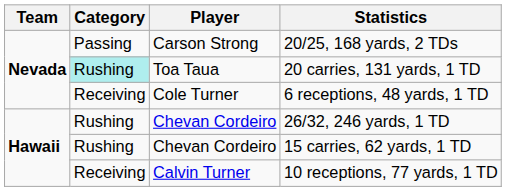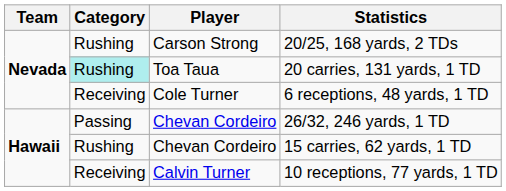(103, 43) Passing -> (104, 43) Rushing
(104, 121) Rushing -> (103, 121) Passing
